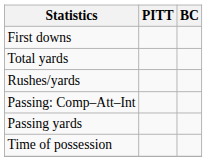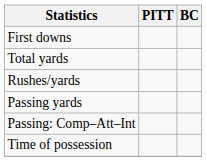rows swapped: (45, 123) <-> (72, 102)
